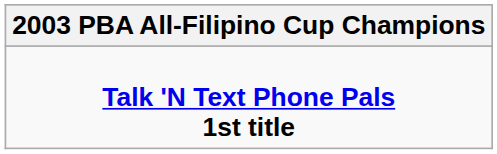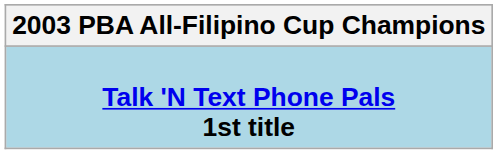(249, 111) no background -> (249, 111) lightblue background
